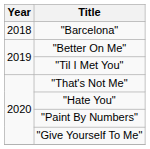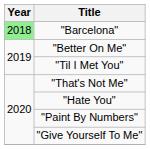(19, 30) no background -> (19, 30) lightgreen background
